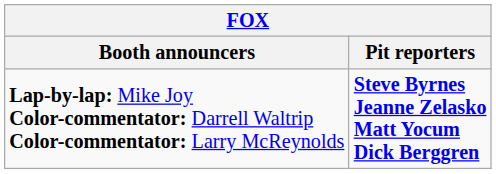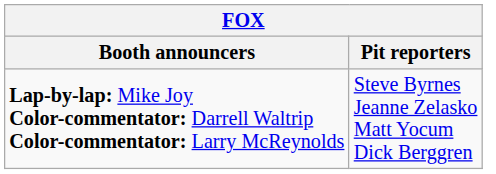(420, 118) bold -> (416, 118) normal
